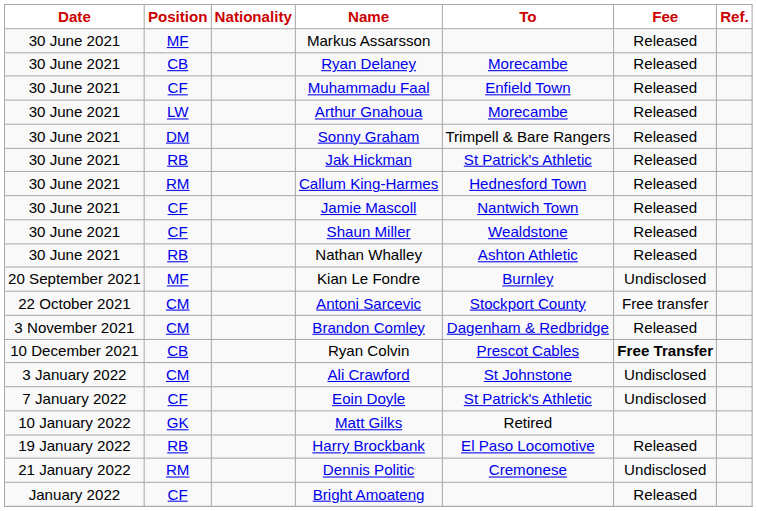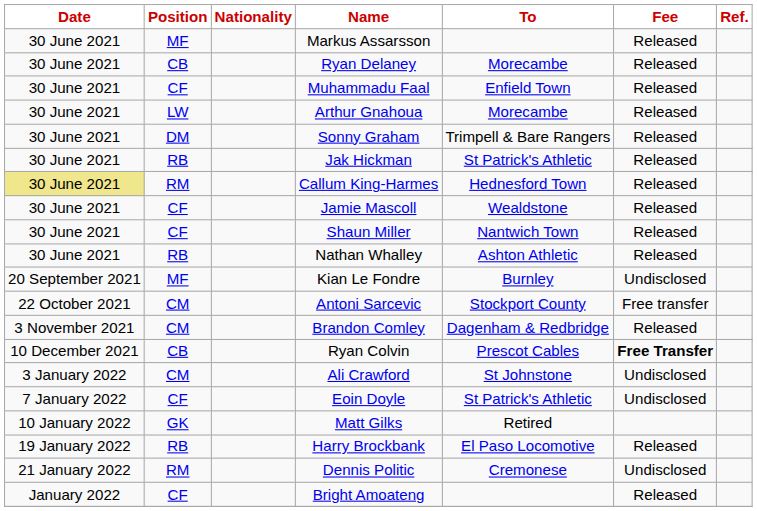(74, 184) no background -> (74, 184) khaki background
(528, 208) Nantwich Town -> (528, 208) Wealdstone
(528, 232) Wealdstone -> (528, 232) Nantwich Town
